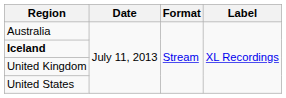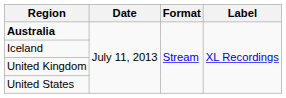(29, 31) normal -> (31, 31) bold
(26, 48) bold -> (25, 48) normal
